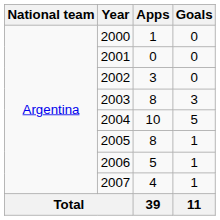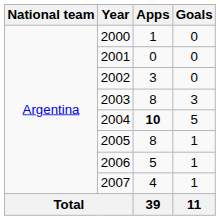(153, 120) normal -> (153, 120) bold
